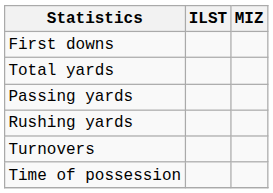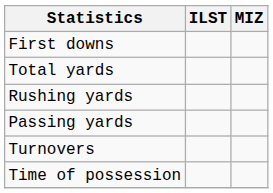rows swapped: (71, 123) <-> (71, 97)
